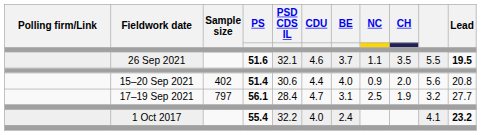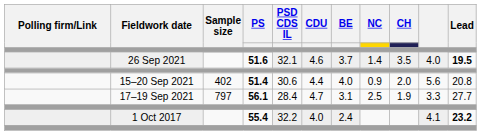(375, 60) 1.1 -> (375, 60) 1.4
(433, 60) 5.5 -> (433, 60) 4.0
(433, 97) 3.2 -> (433, 97) 3.3
